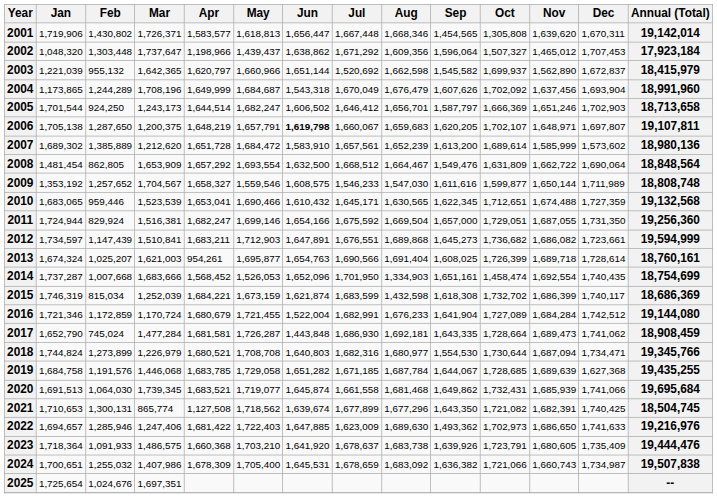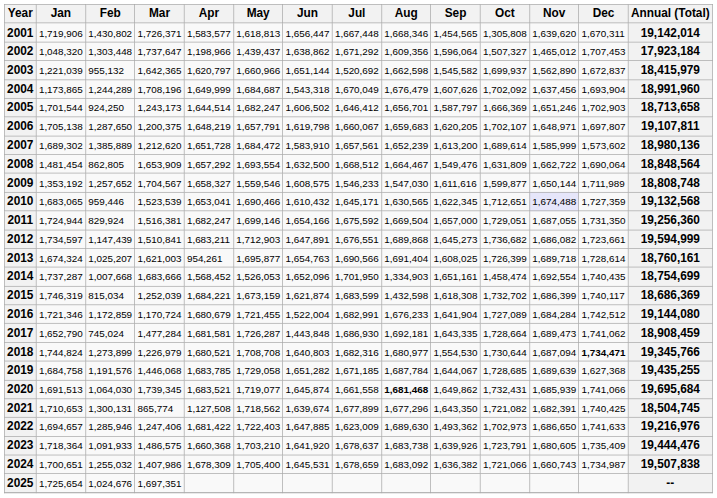(308, 126) bold -> (308, 127) normal
(554, 202) no background -> (554, 202) lavender background
(604, 352) normal -> (604, 351) bold
(406, 390) normal -> (406, 389) bold
